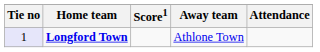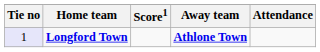(209, 37) normal -> (210, 37) bold
